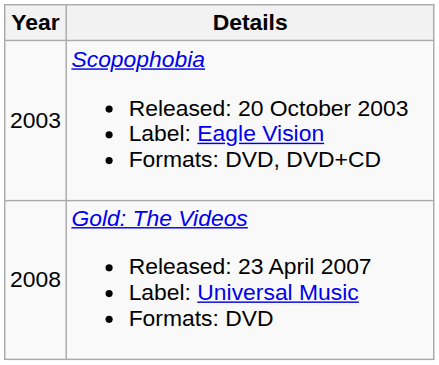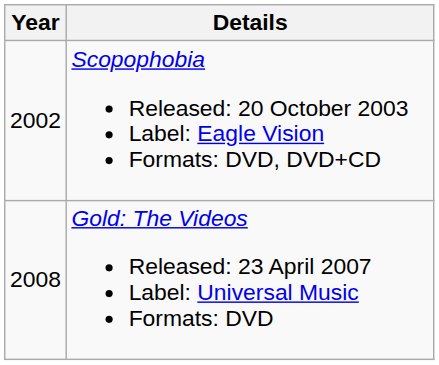(35, 120) 2003 -> (35, 120) 2002
